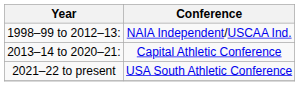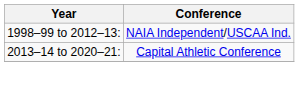- row: (64, 71)
